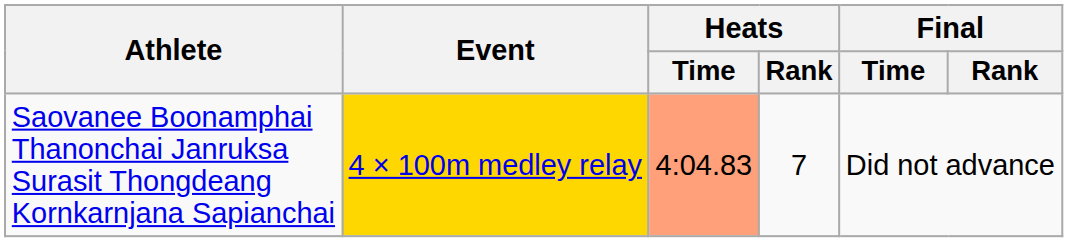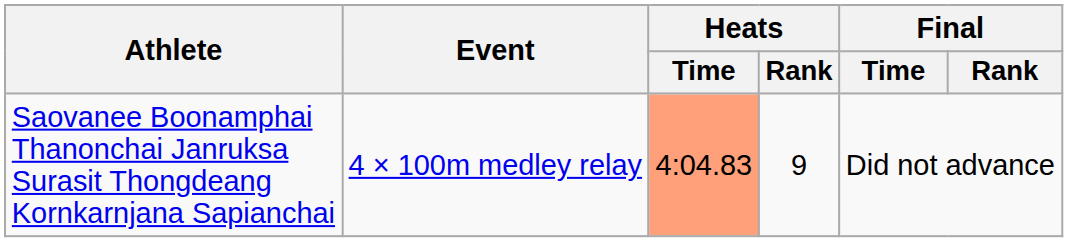(495, 165) gold background -> (495, 165) no background
(799, 165) 7 -> (799, 165) 9
